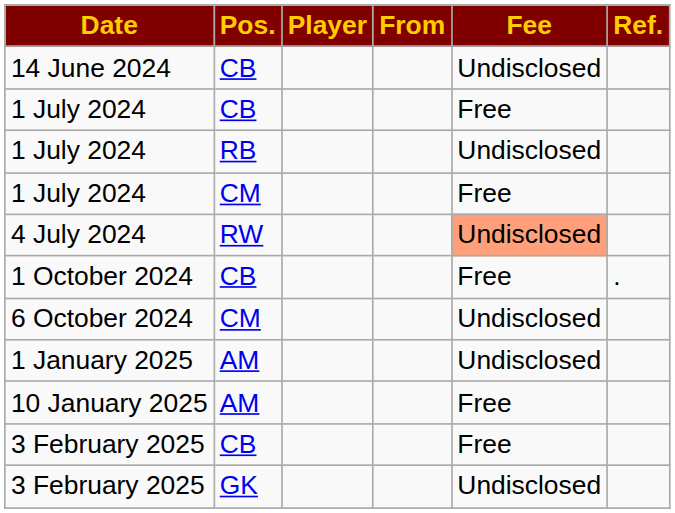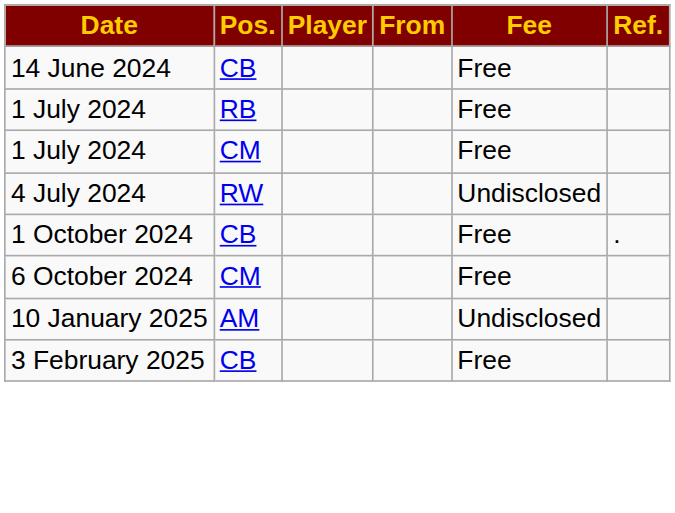(529, 67) Undisclosed -> (484, 67) Free
- row: (78, 109)
(529, 151) Undisclosed -> (484, 109) Free
(529, 234) lightsalmon background -> (529, 192) no background
(529, 318) Undisclosed -> (484, 276) Free
- row: (102, 360)
(484, 402) Free -> (529, 318) Undisclosed
- row: (108, 485)
